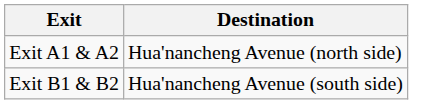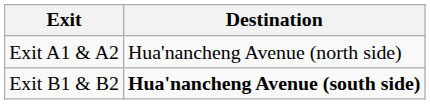(265, 83) normal -> (274, 83) bold
